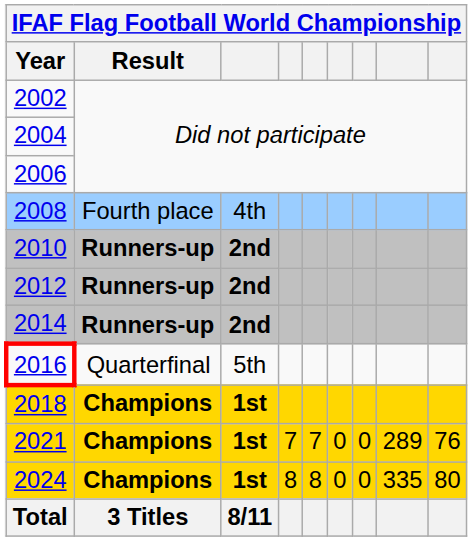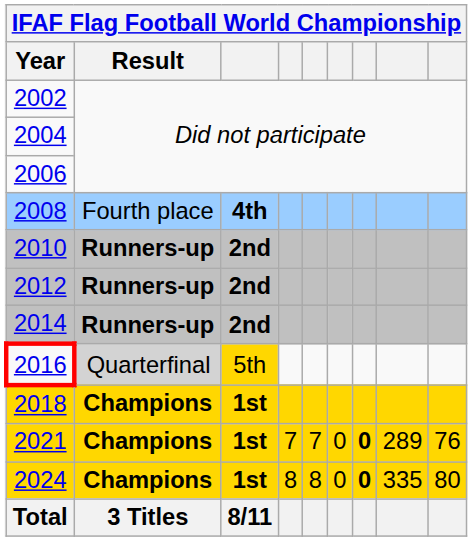(250, 211) normal -> (250, 211) bold
(149, 364) no background -> (149, 364) lightgrey background
(250, 364) no background -> (250, 364) gold background
(364, 442) normal -> (364, 442) bold
(364, 479) normal -> (364, 479) bold
